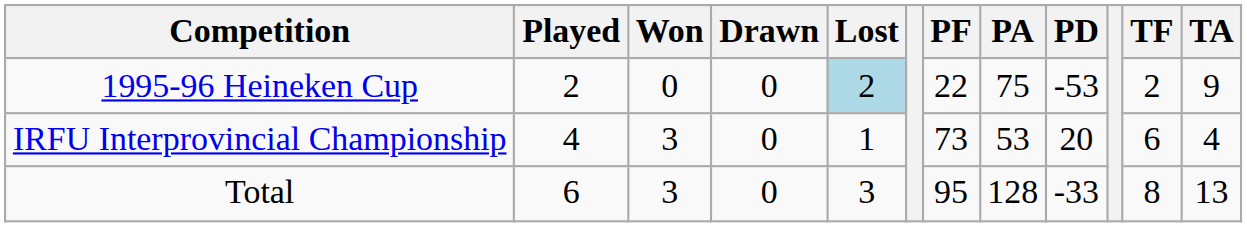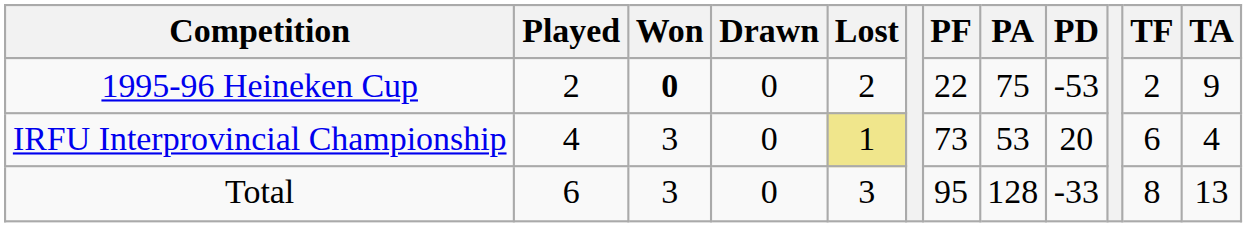(670, 85) normal -> (670, 85) bold
(867, 85) lightblue background -> (867, 85) no background
(867, 138) no background -> (867, 138) khaki background
